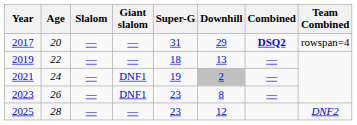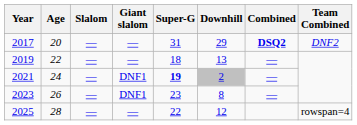(325, 42) rowspan=4 -> (325, 42) DNF2
(175, 77) normal -> (175, 77) bold
(175, 111) 23 -> (175, 111) 22
(325, 111) DNF2 -> (325, 111) rowspan=4
